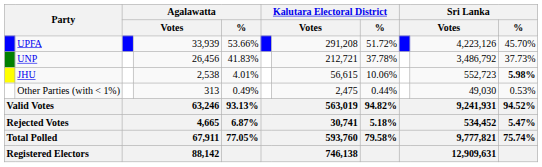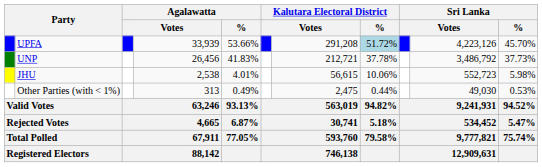(382, 43) no background -> (382, 43) lightblue background
(522, 75) bold -> (523, 75) normal
